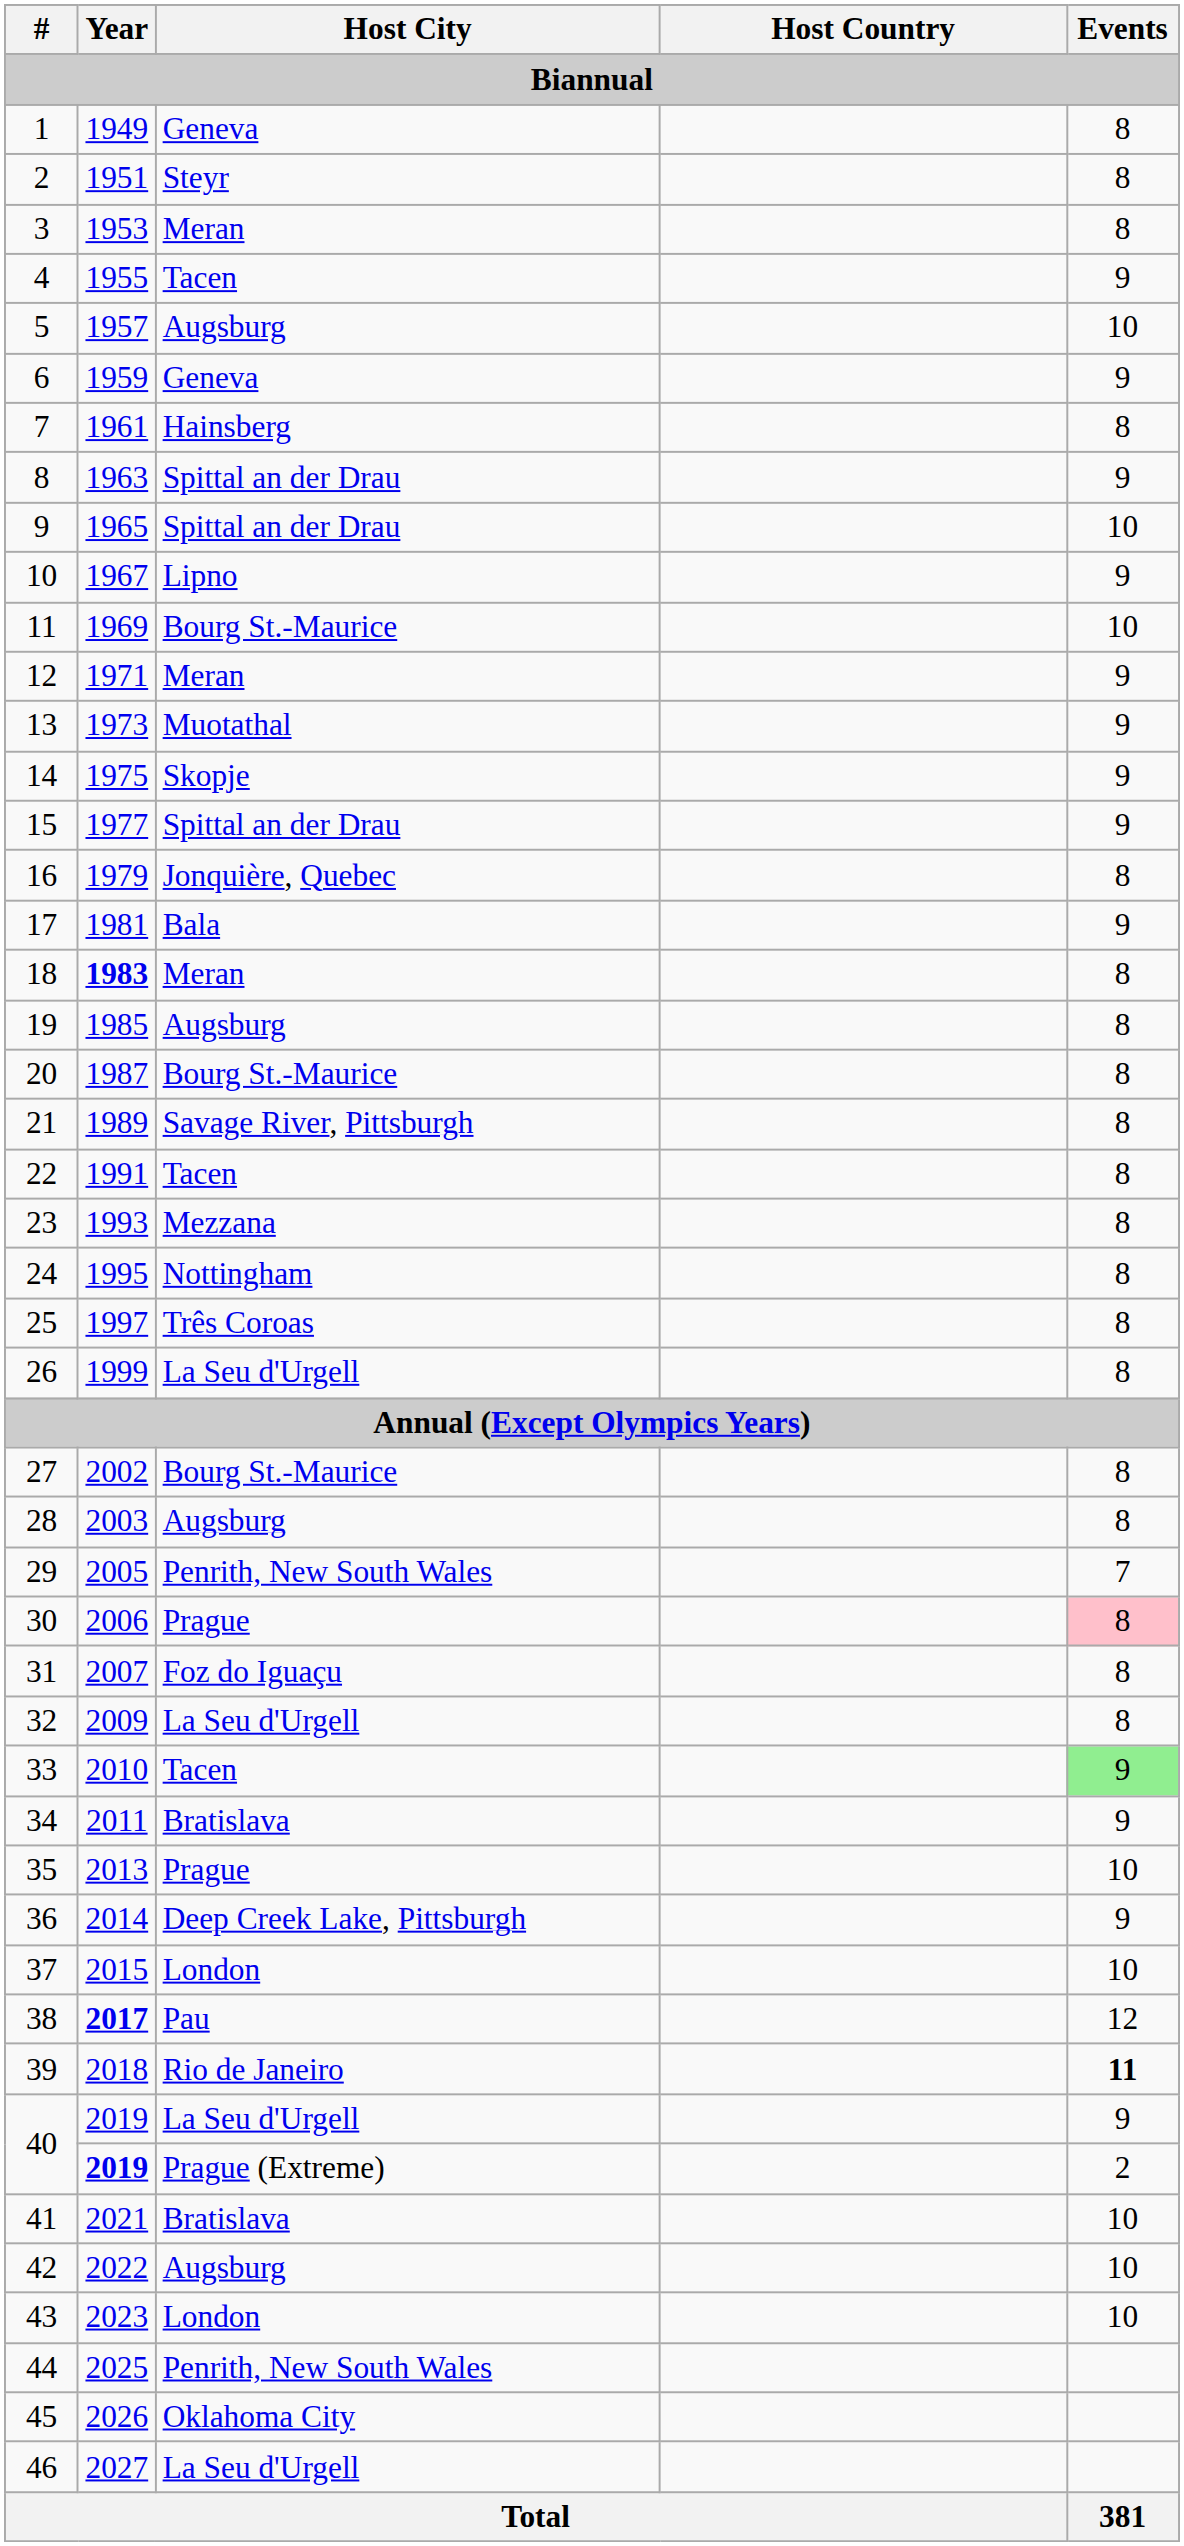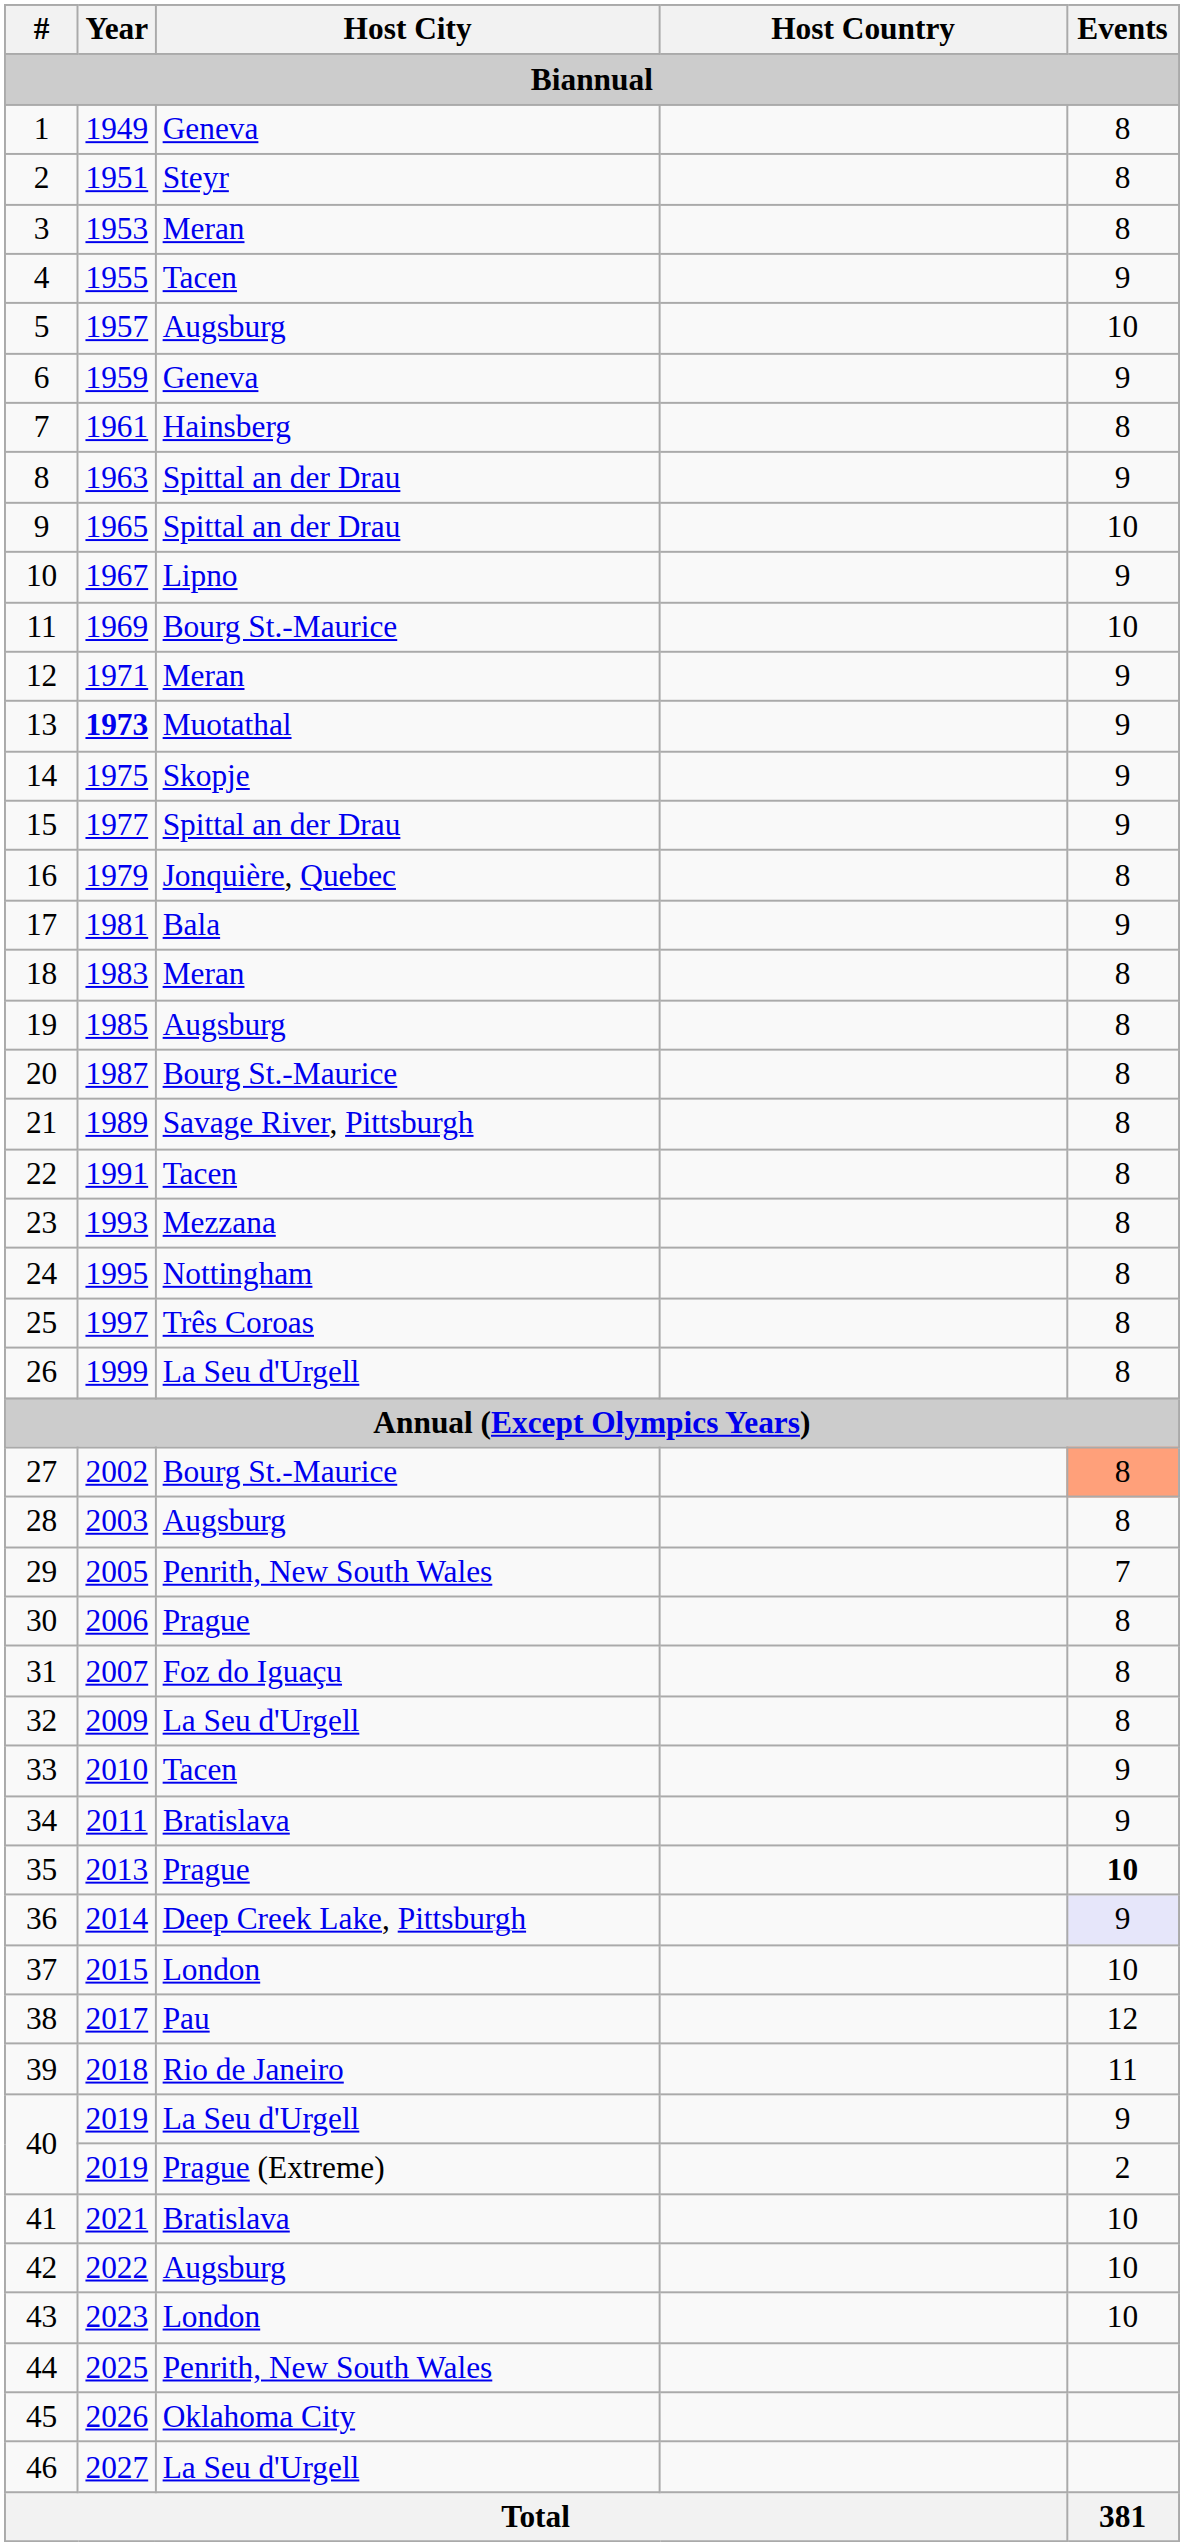(117, 725) normal -> (117, 725) bold
(117, 974) bold -> (117, 974) normal
(1123, 1471) no background -> (1123, 1471) lightsalmon background
(1123, 1620) pink background -> (1123, 1620) no background
(1123, 1770) lightgreen background -> (1123, 1770) no background
(1123, 1869) normal -> (1123, 1869) bold
(1123, 1919) no background -> (1123, 1919) lavender background
(117, 2018) bold -> (117, 2018) normal
(1123, 2068) bold -> (1123, 2068) normal
(117, 2167) bold -> (117, 2167) normal
